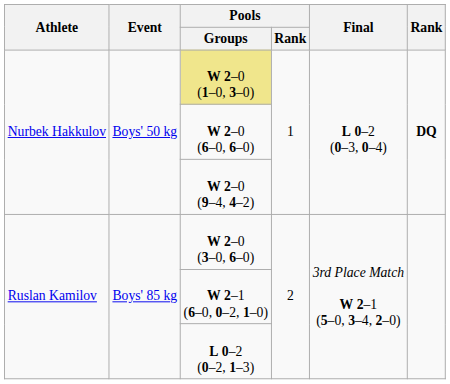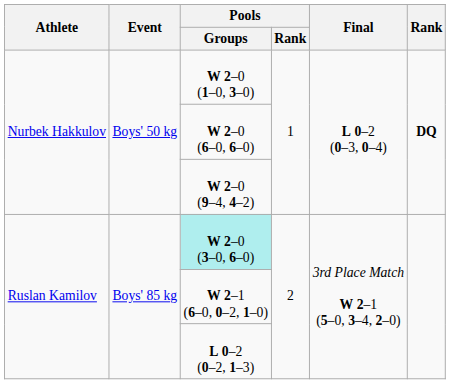(226, 85) khaki background -> (226, 85) no background
(226, 250) no background -> (226, 250) paleturquoise background
